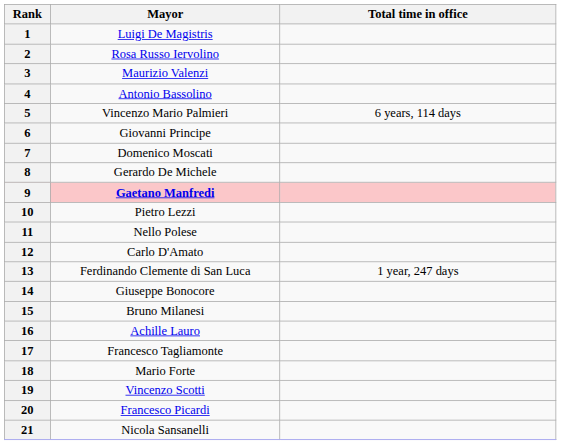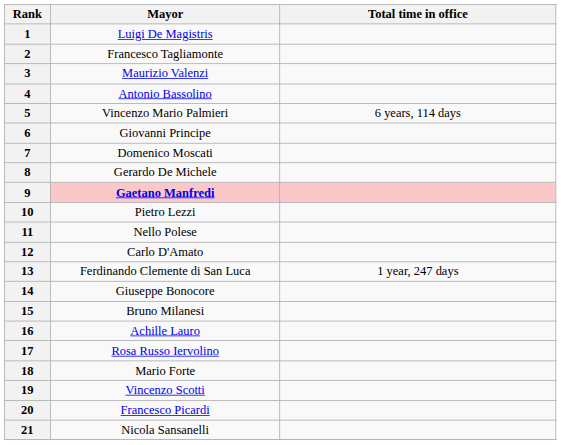(165, 53) Rosa Russo Iervolino -> (165, 53) Francesco Tagliamonte
(165, 350) Francesco Tagliamonte -> (165, 350) Rosa Russo Iervolino
